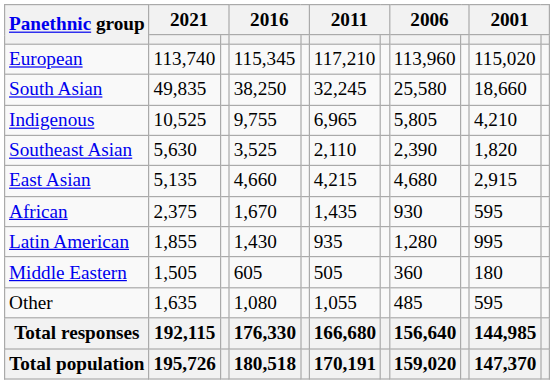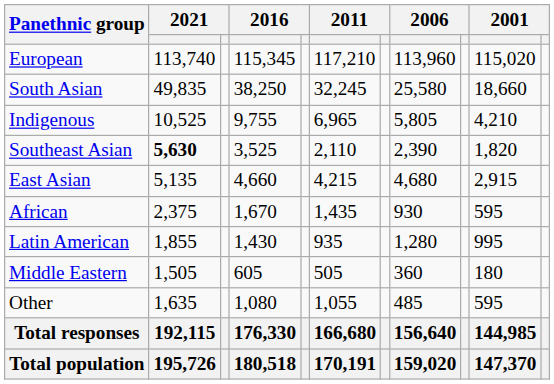(175, 150) normal -> (175, 150) bold
